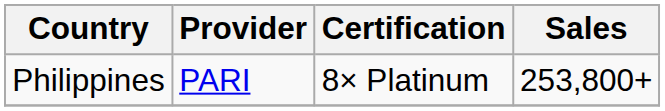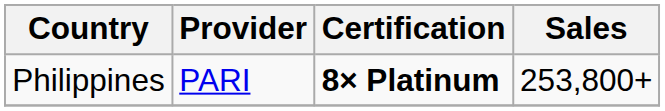(405, 79) normal -> (411, 79) bold
